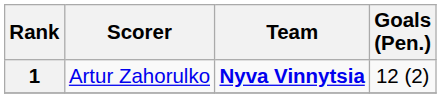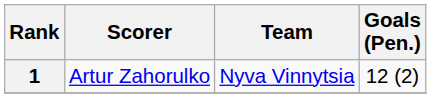(292, 76) bold -> (287, 76) normal
